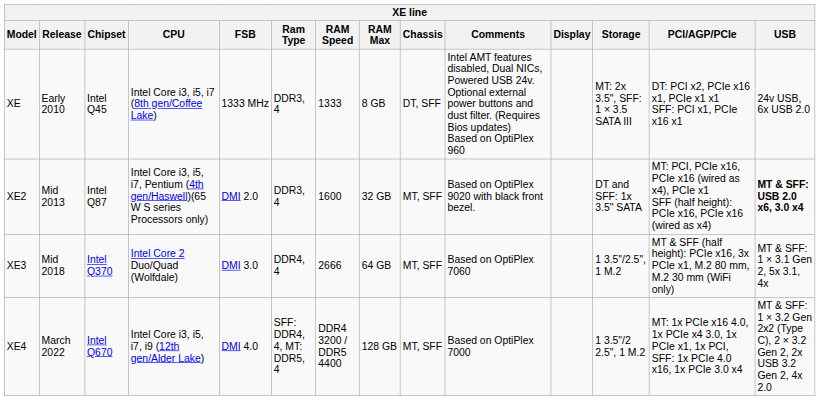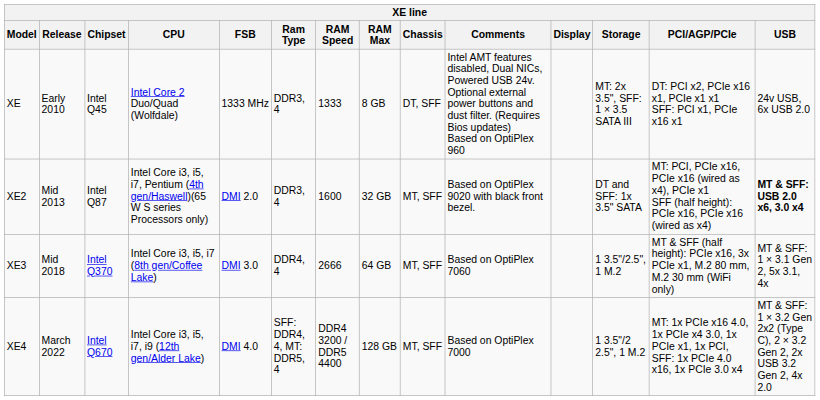(173, 104) Intel Core i3, i5, i7 (8th gen/Coffee Lake) -> (158, 104) Intel Core 2 Duo/Quad (Wolfdale)
(158, 265) Intel Core 2 Duo/Quad (Wolfdale) -> (173, 265) Intel Core i3, i5, i7 (8th gen/Coffee Lake)
